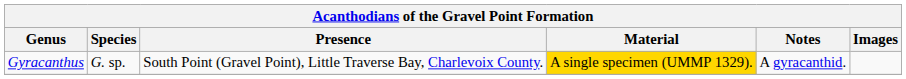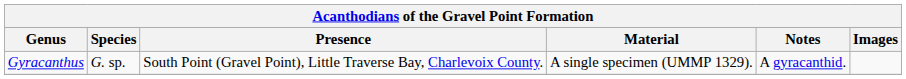(651, 62) gold background -> (651, 62) no background
